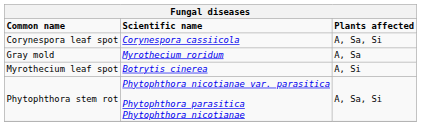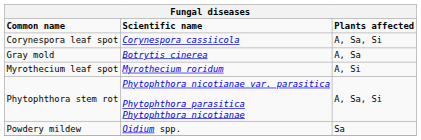(173, 55) Myrothecium roridum -> (165, 55) Botrytis cinerea
(165, 69) Botrytis cinerea -> (173, 69) Myrothecium roridum
+ row: (44, 129)
